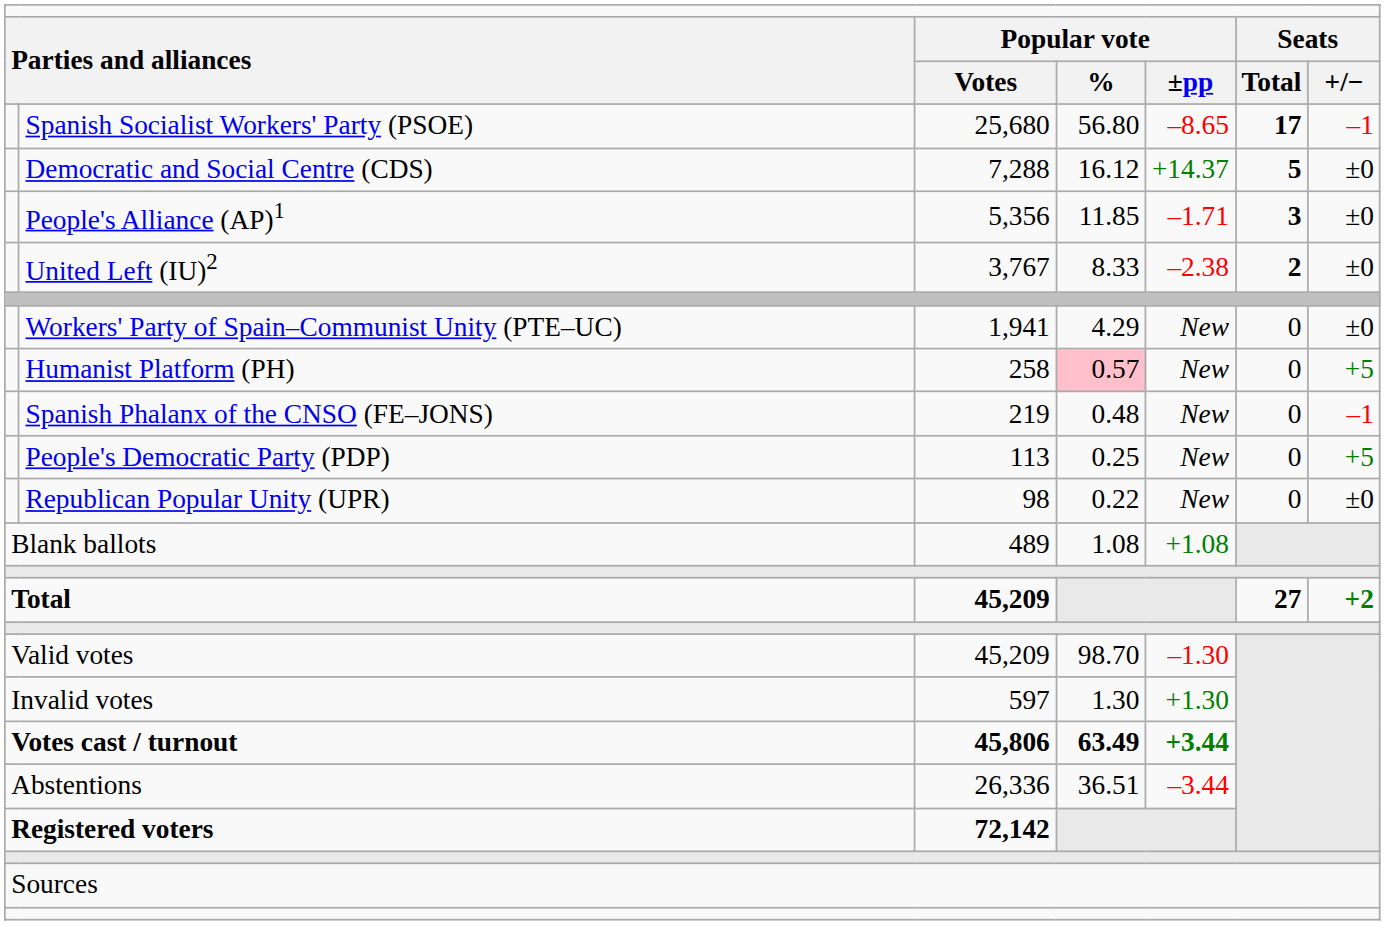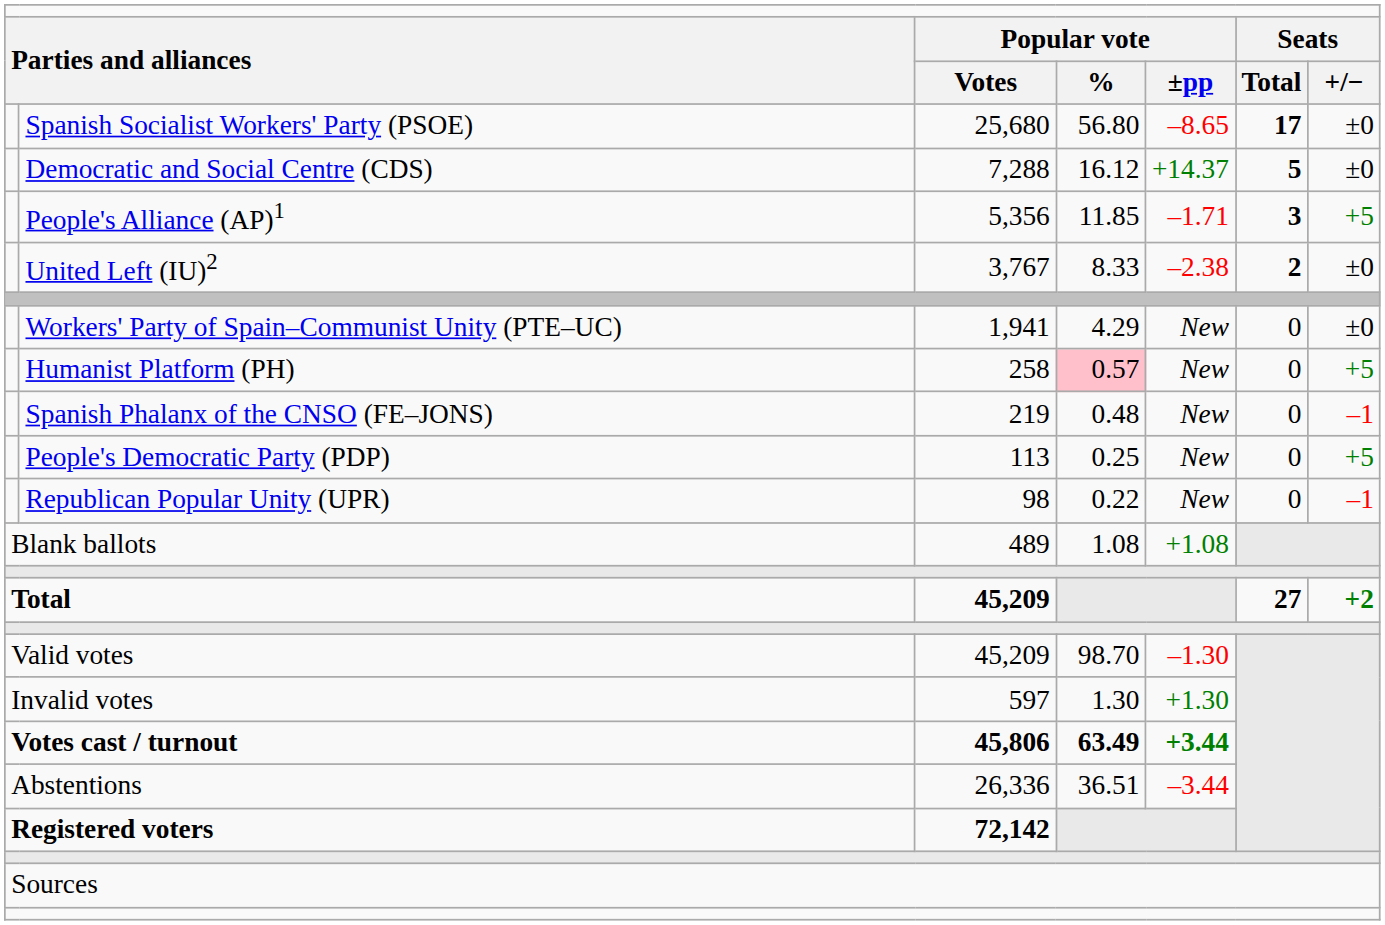(1360, 125) –1 -> (1360, 125) ±0
(1360, 216) ±0 -> (1359, 216) +5
(1360, 500) ±0 -> (1360, 500) –1
